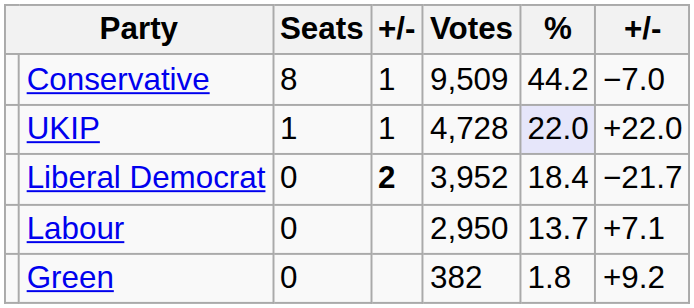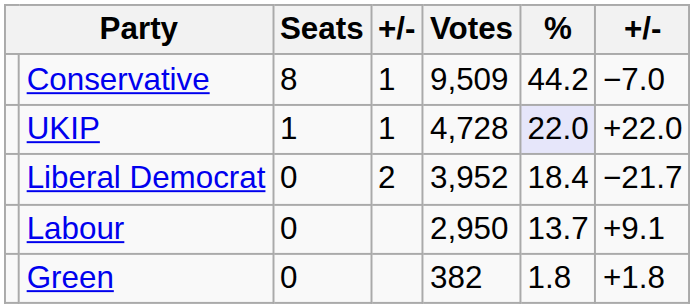(387, 178) bold -> (387, 178) normal
(634, 228) +7.1 -> (634, 228) +9.1
(634, 278) +9.2 -> (634, 278) +1.8
